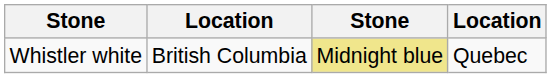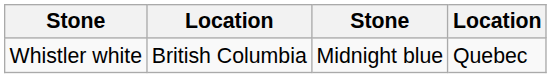(380, 55) khaki background -> (380, 55) no background
